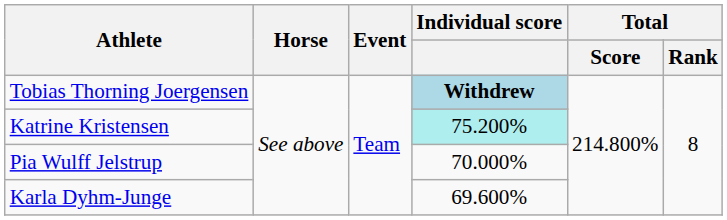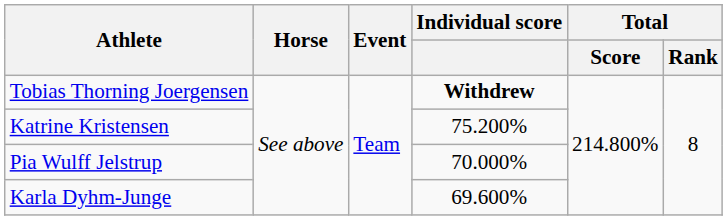(489, 92) lightblue background -> (489, 92) no background
(489, 127) paleturquoise background -> (489, 127) no background
